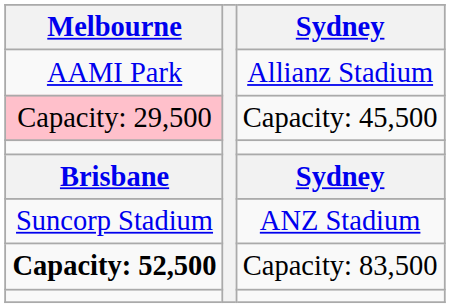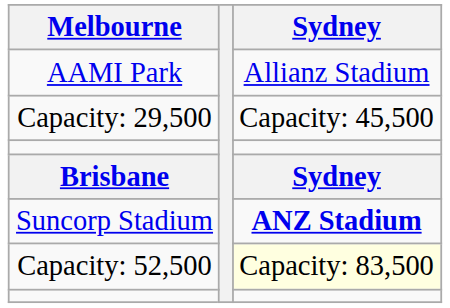(115, 117) pink background -> (115, 117) no background
(340, 220) normal -> (337, 220) bold
(115, 266) bold -> (115, 266) normal
(340, 266) no background -> (337, 266) lightyellow background
